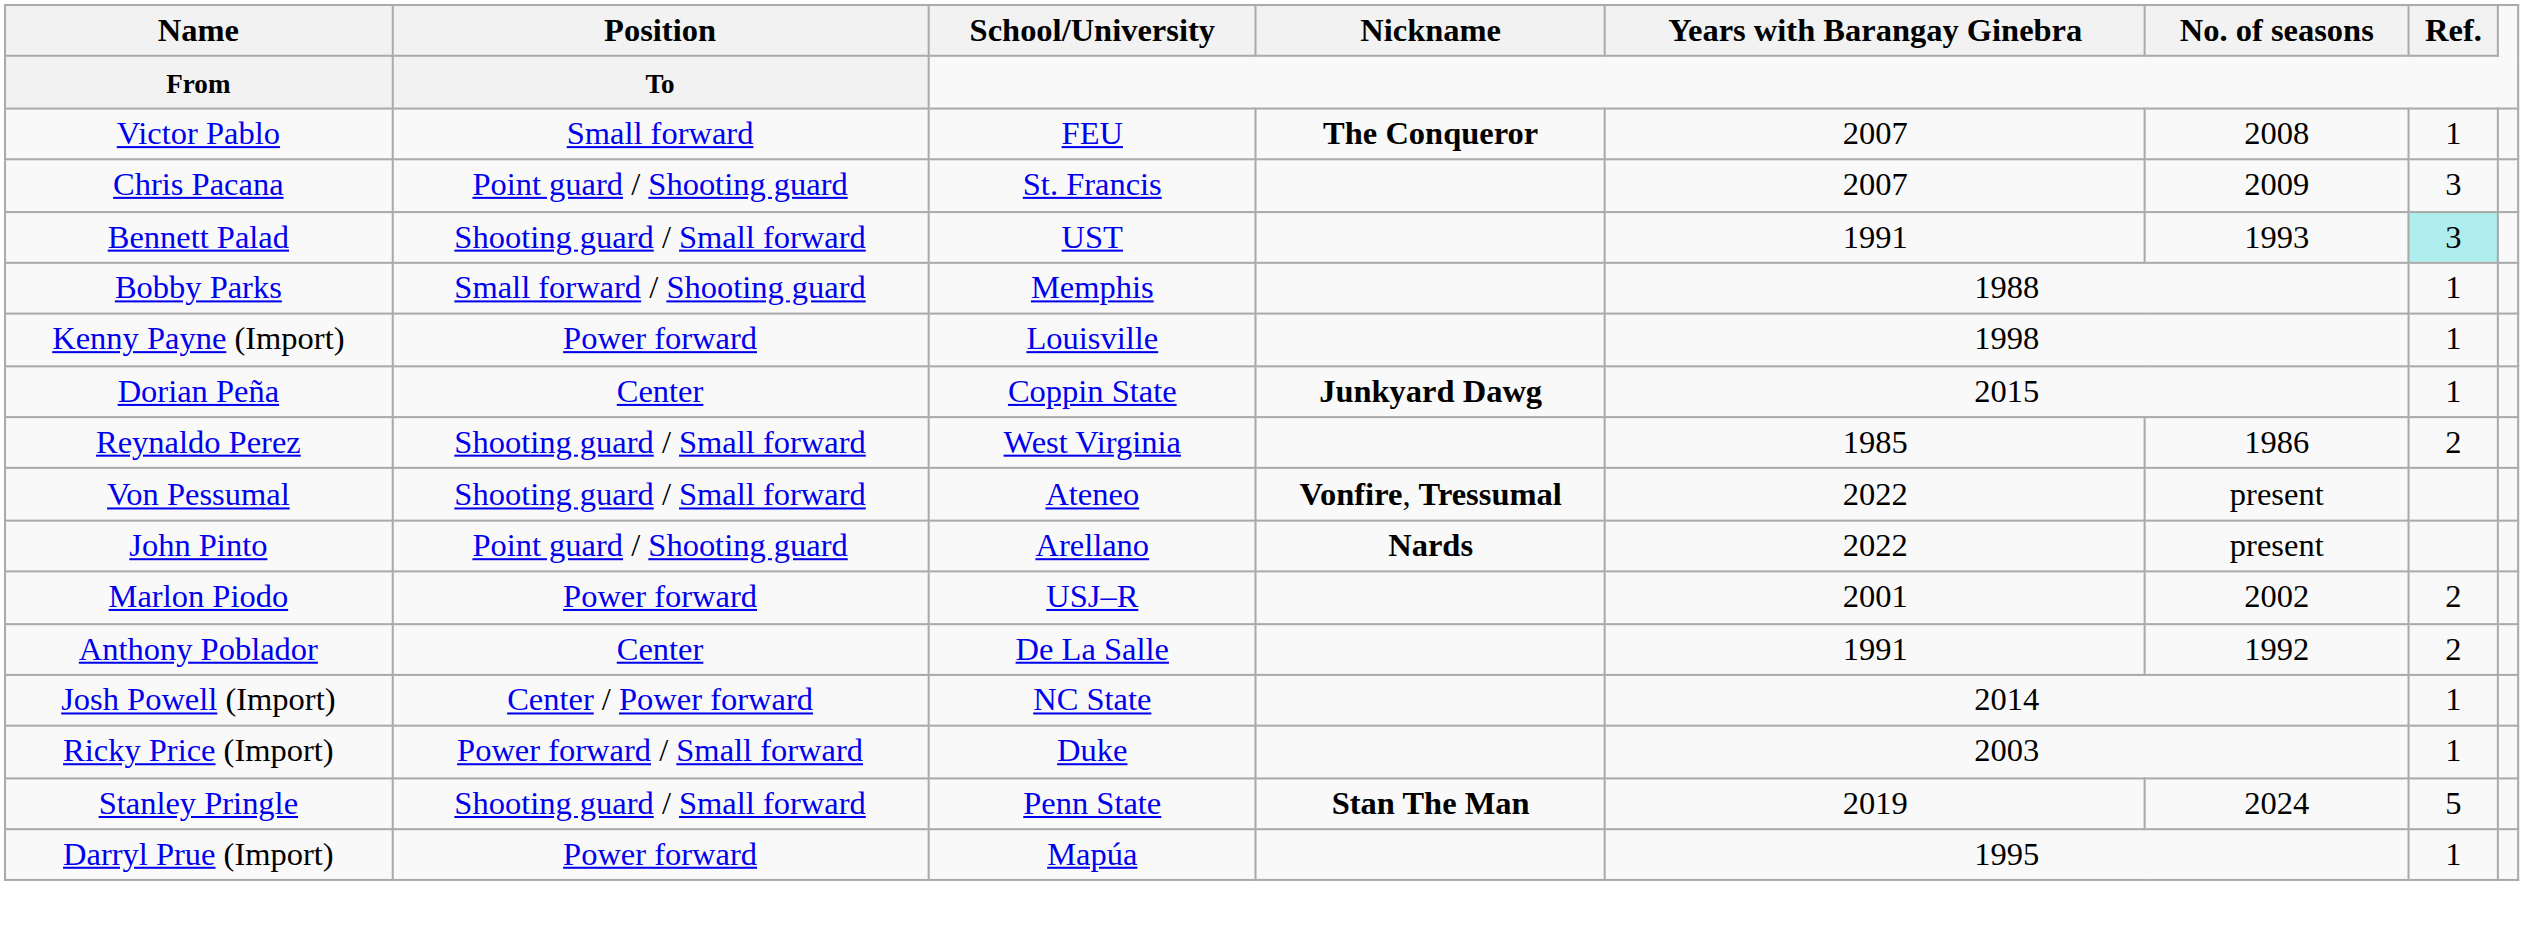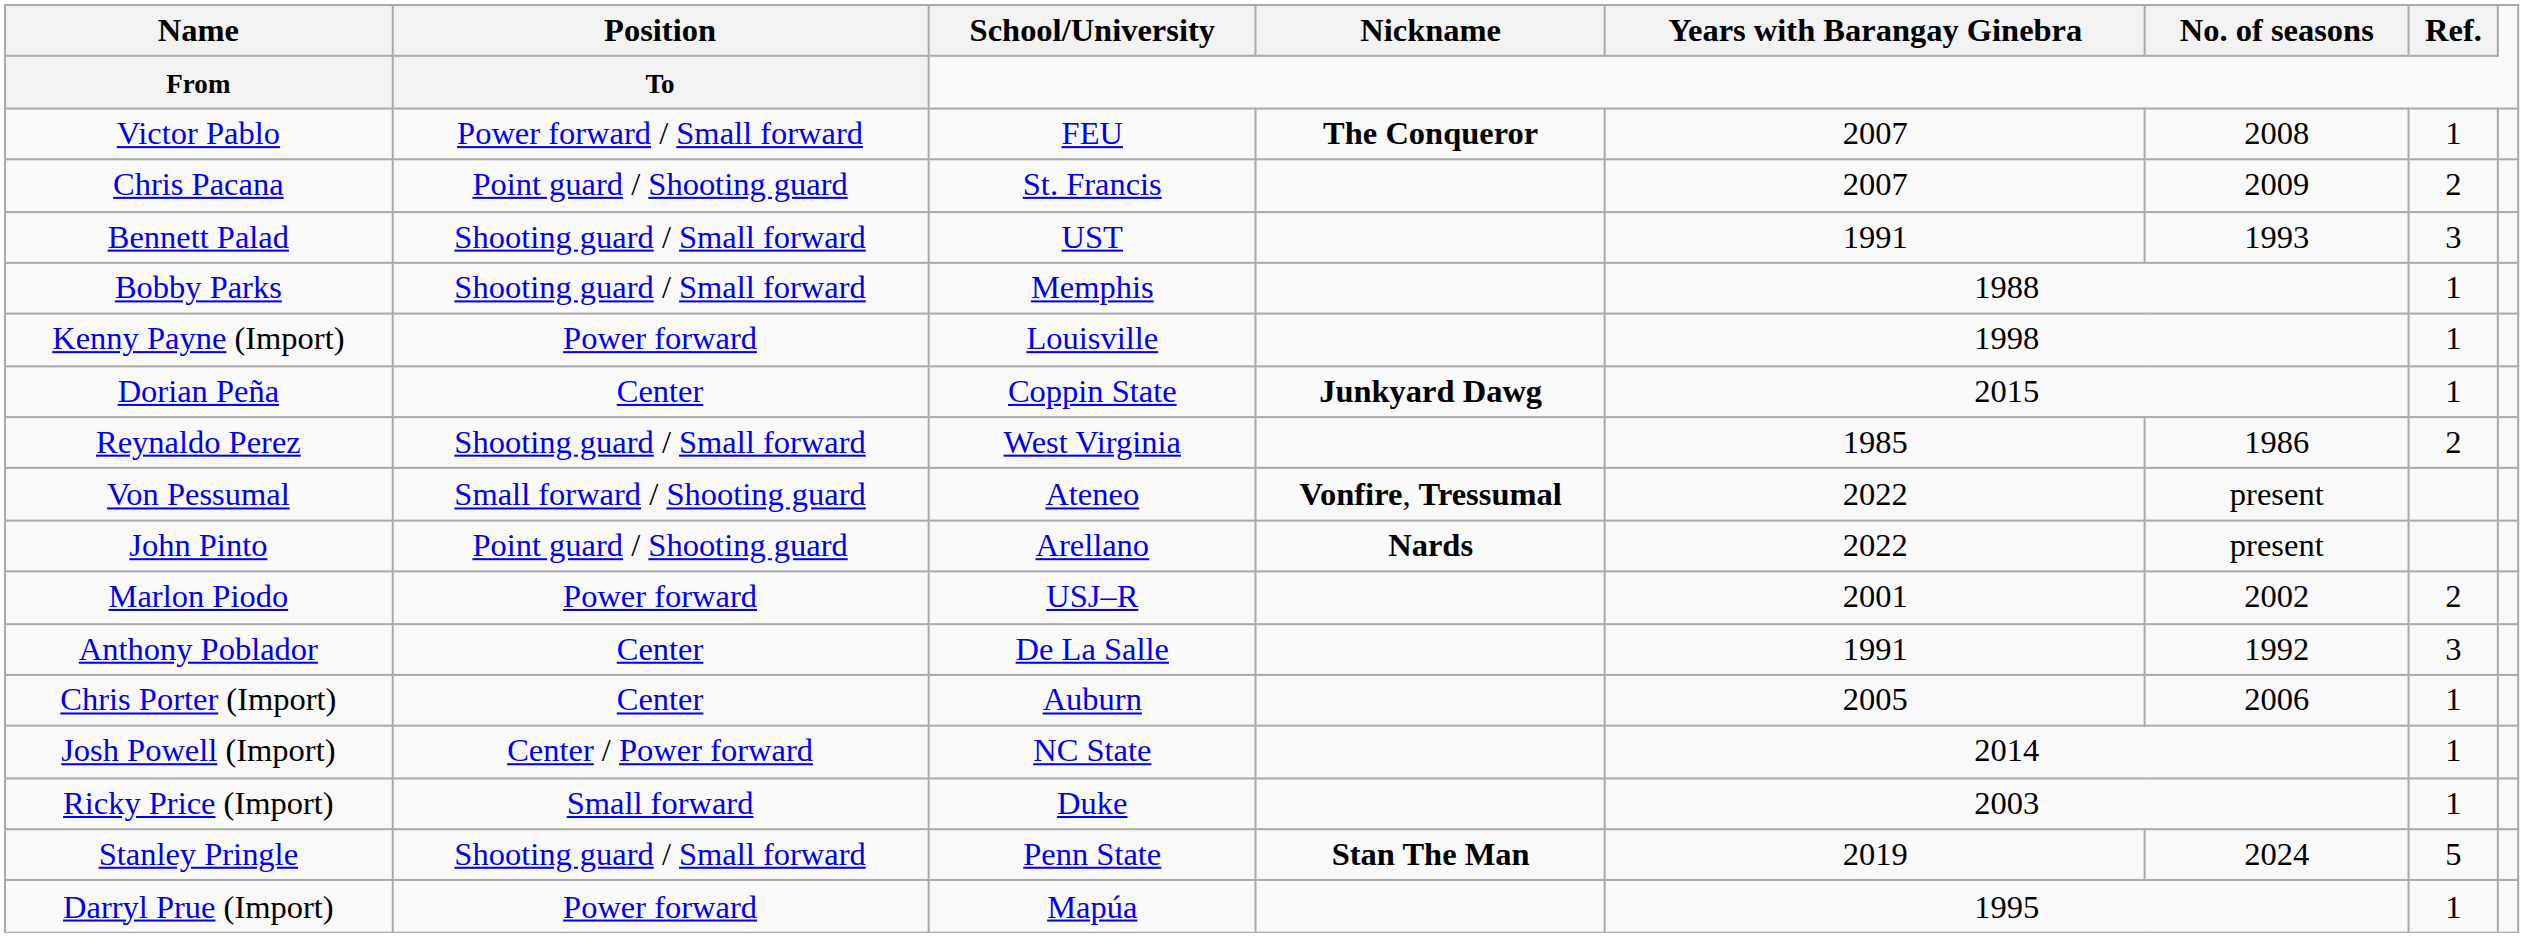(660, 133) Small forward -> (660, 133) Power forward / Small forward
(2453, 184) 3 -> (2453, 184) 2
(2453, 236) paleturquoise background -> (2453, 236) no background
(660, 287) Small forward / Shooting guard -> (660, 287) Shooting guard / Small forward
(660, 493) Shooting guard / Small forward -> (660, 493) Small forward / Shooting guard
(2453, 648) 2 -> (2453, 648) 3
+ row: (198, 699)
(660, 751) Power forward / Small forward -> (660, 802) Small forward
